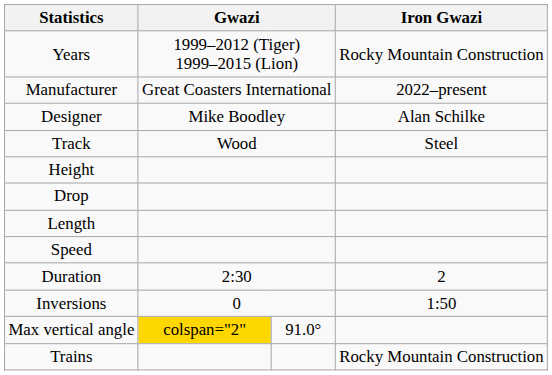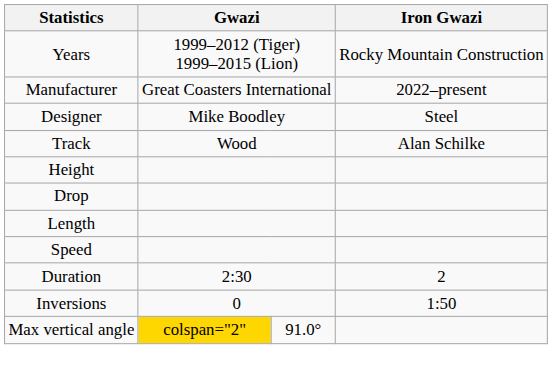(441, 116) Alan Schilke -> (441, 116) Steel
(441, 143) Steel -> (441, 143) Alan Schilke
- row: (71, 356)
